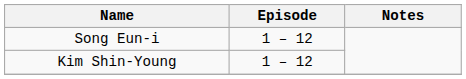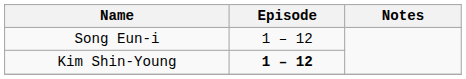(287, 62) normal -> (287, 62) bold
